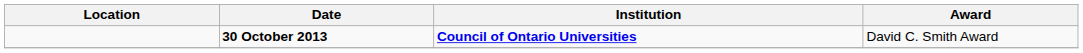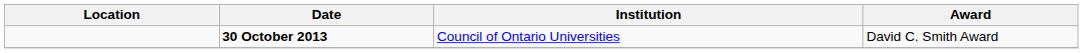(537, 36) bold -> (528, 36) normal
